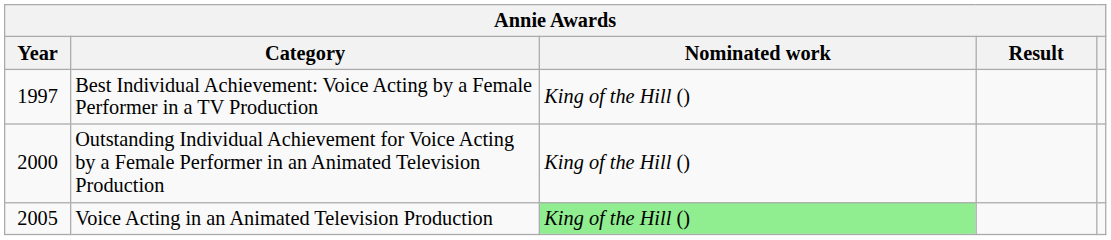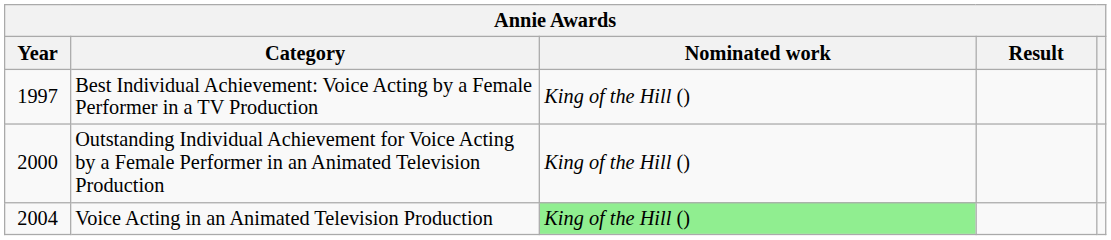(38, 218) 2005 -> (38, 218) 2004
